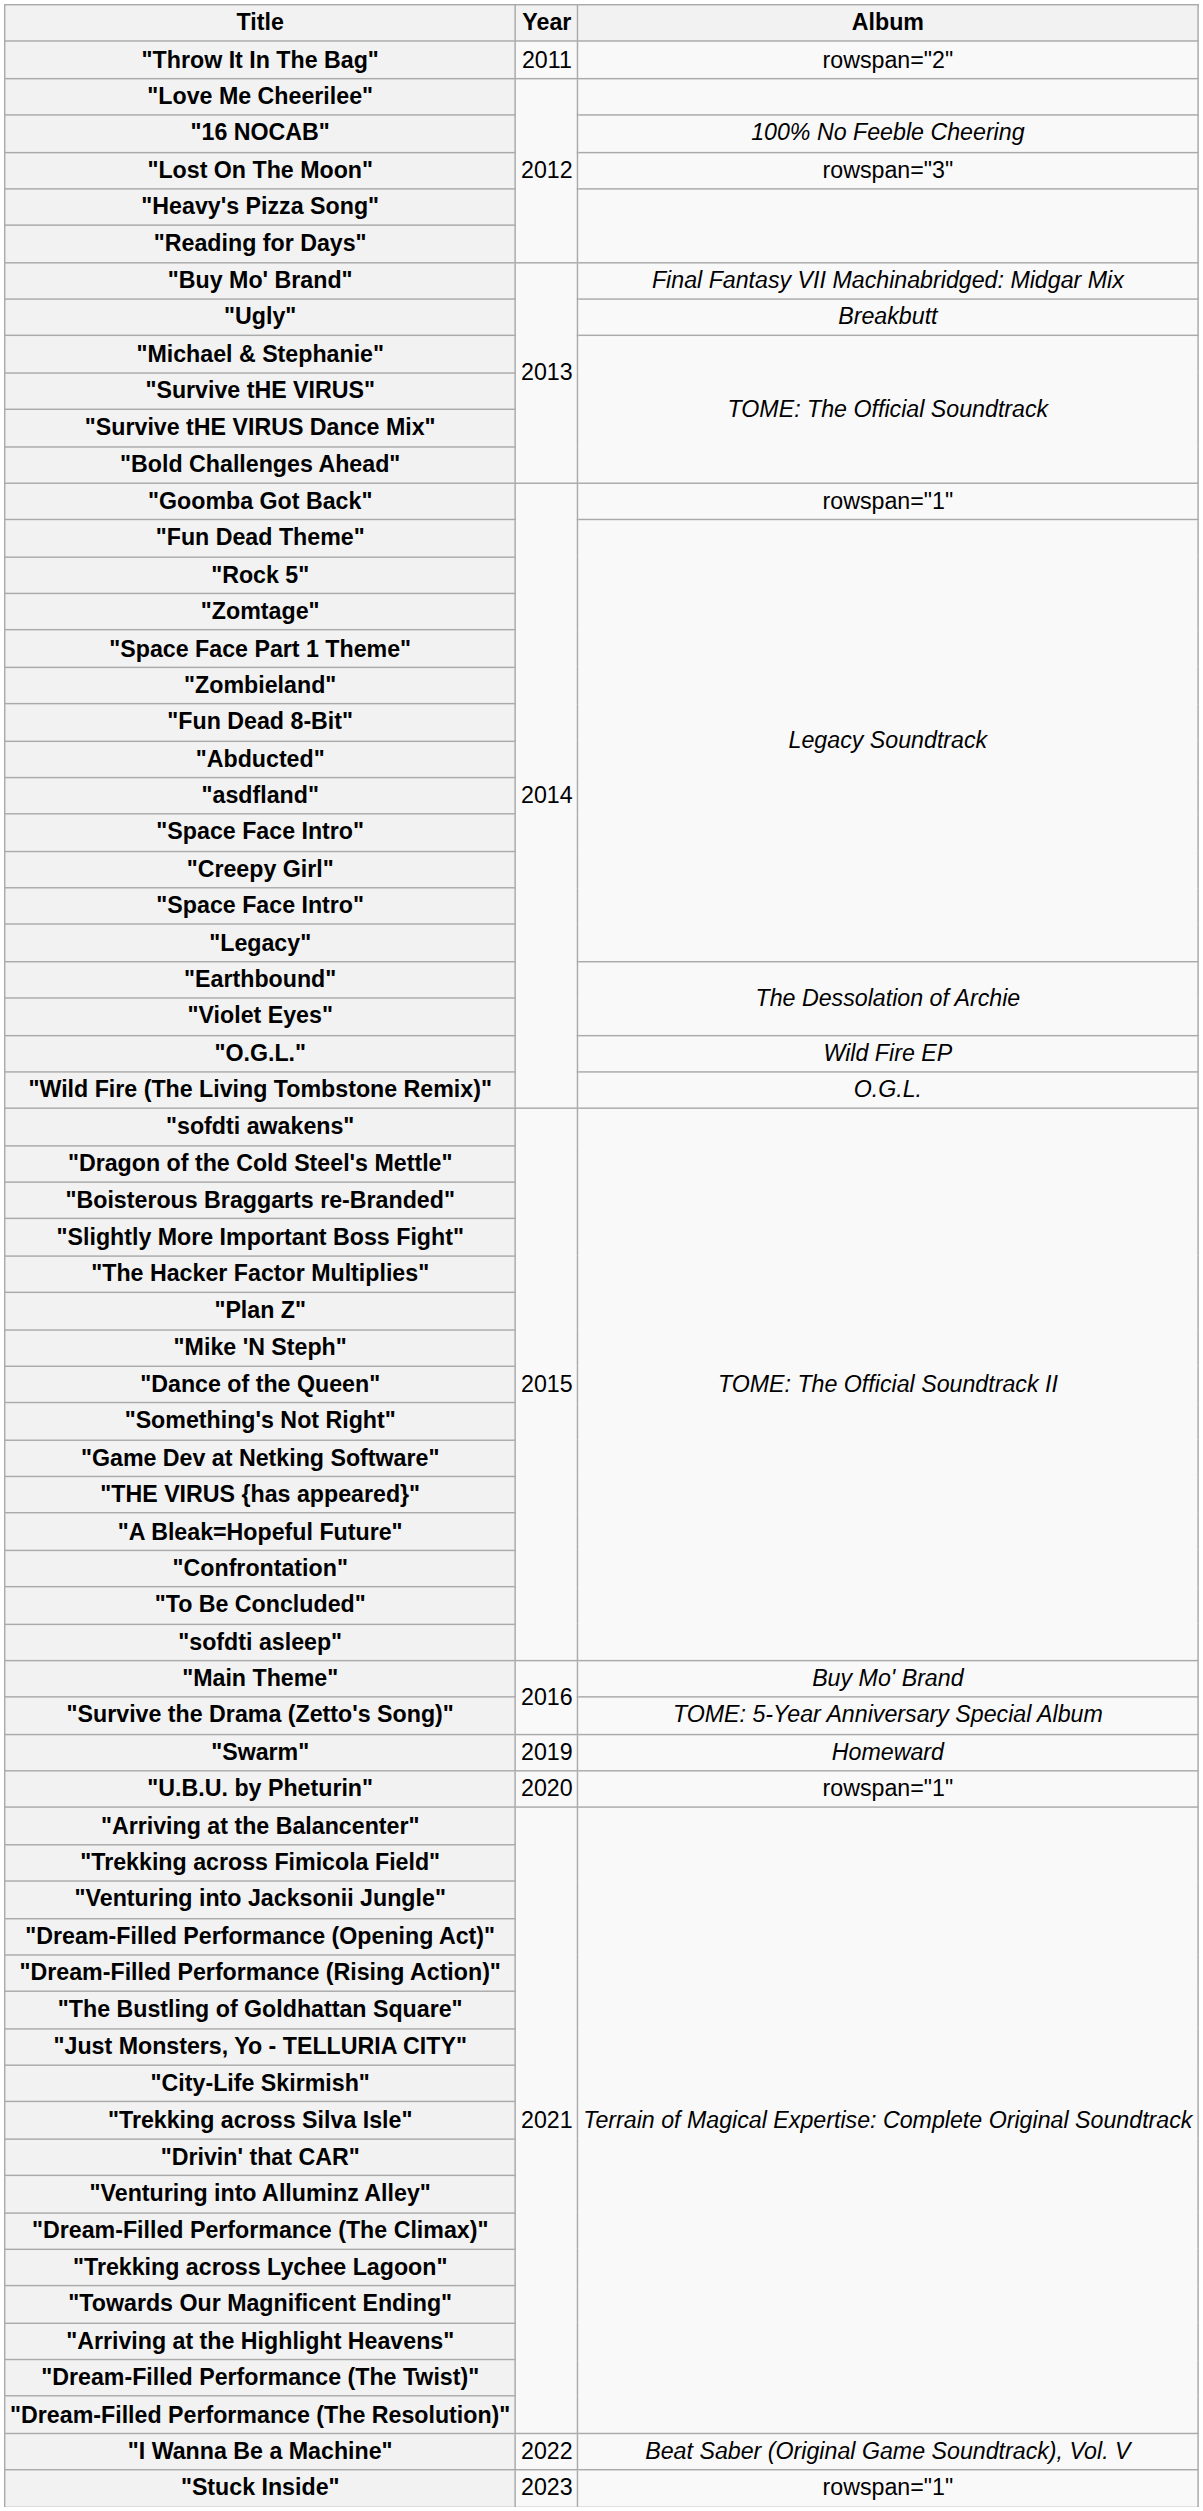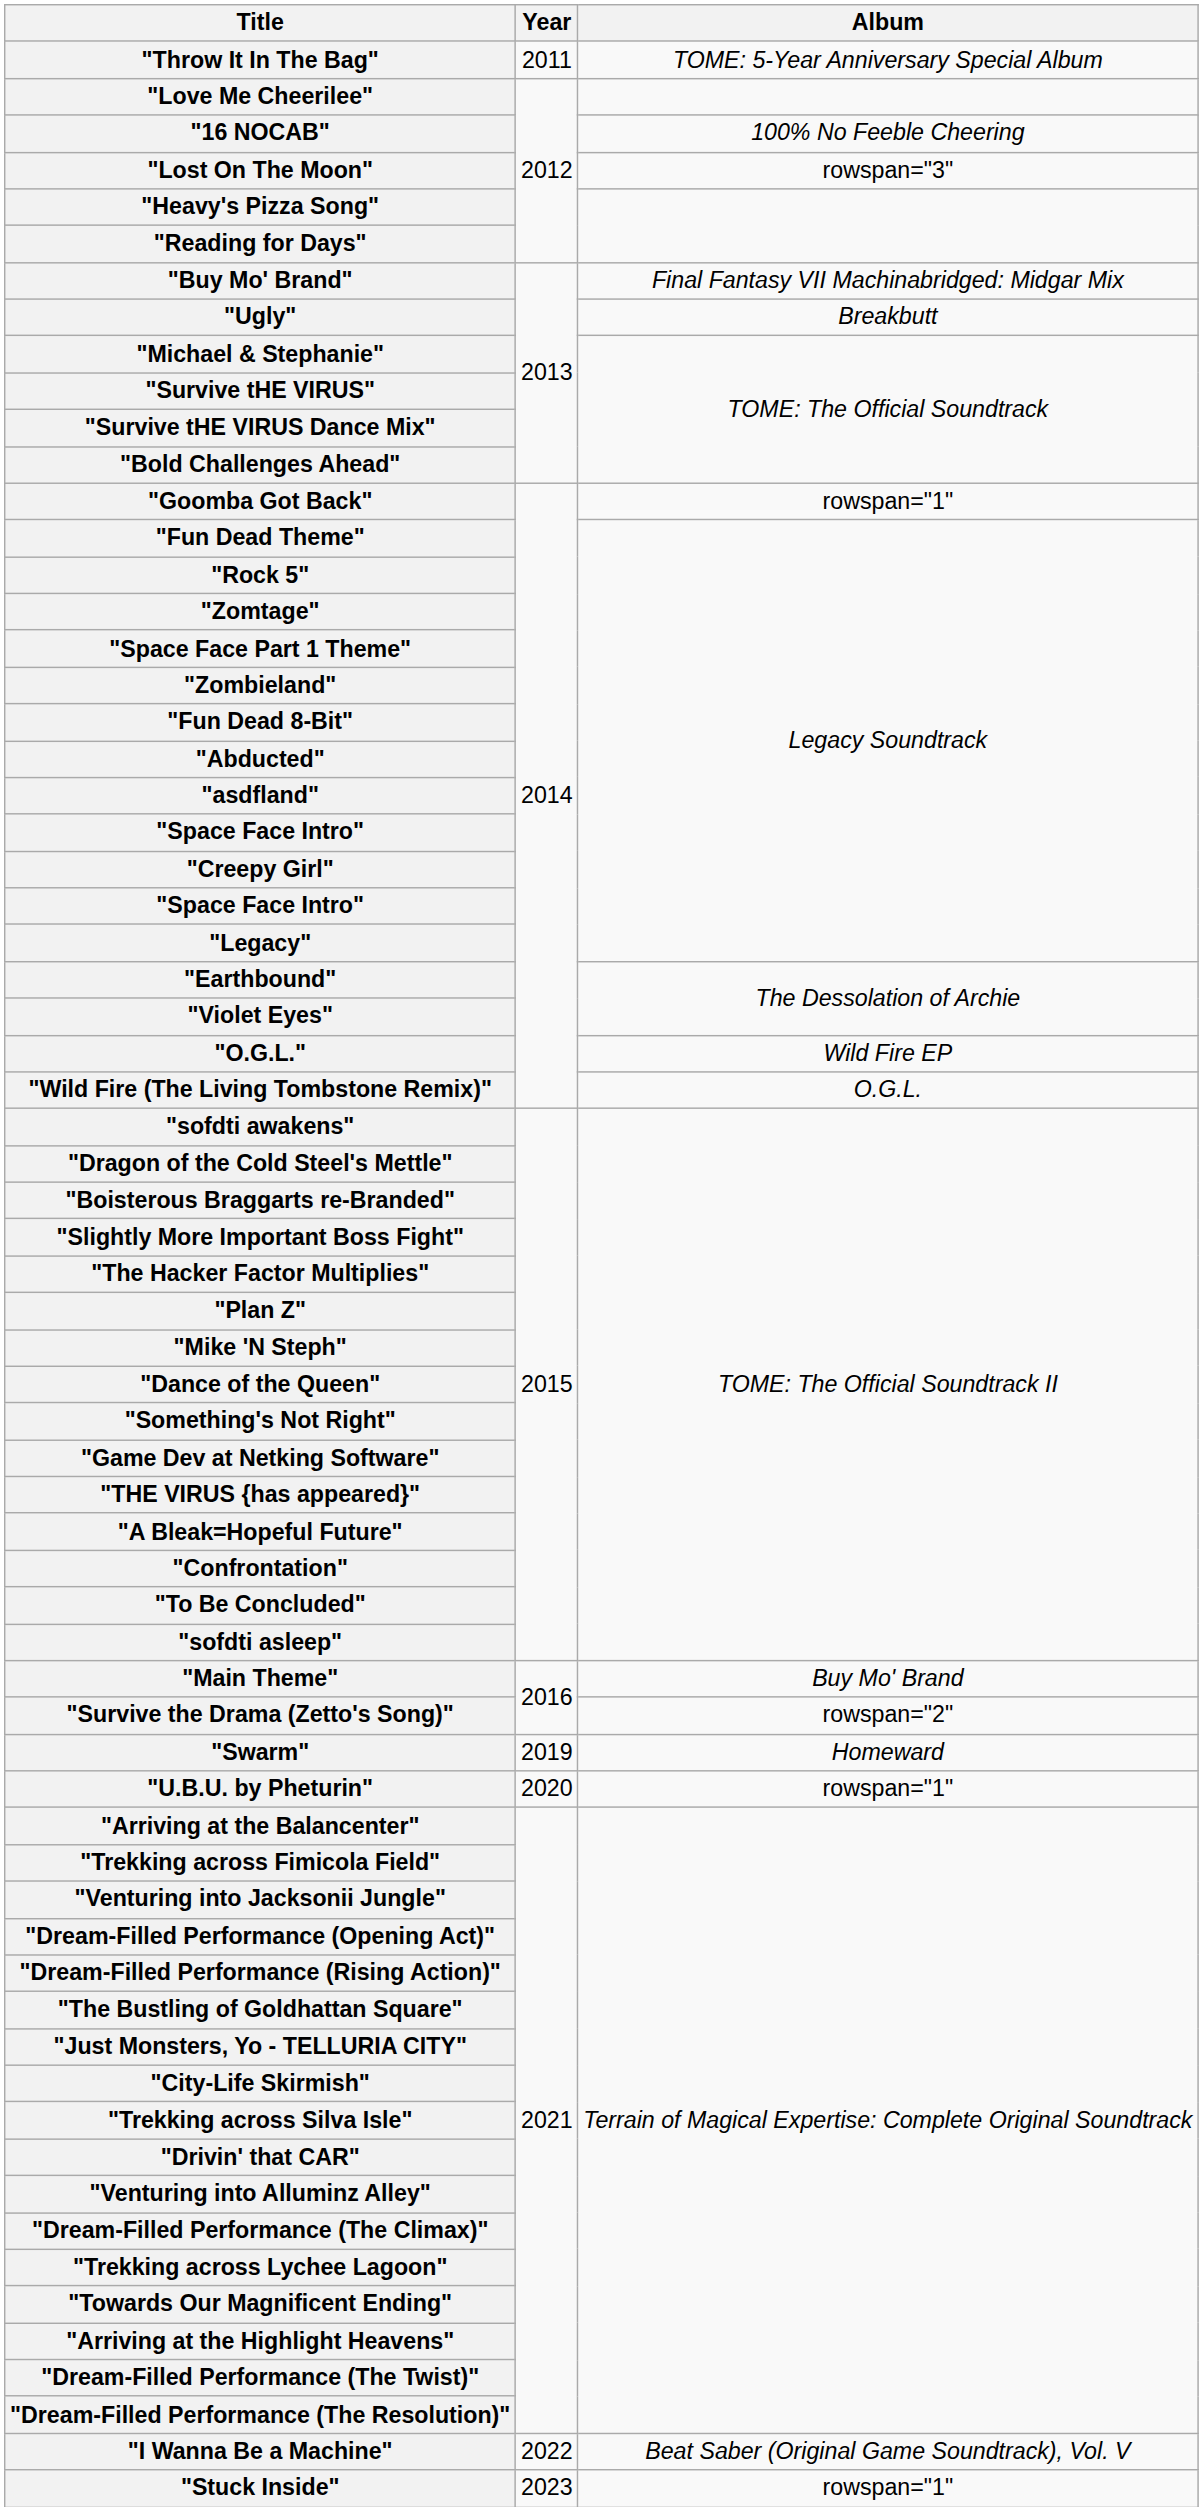(888, 59) rowspan="2" -> (888, 59) TOME: 5-Year Anniversary Special Album
(888, 1715) TOME: 5-Year Anniversary Special Album -> (888, 1715) rowspan="2"
